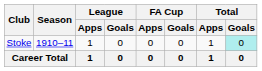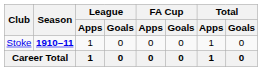(55, 43) normal -> (55, 43) bold
(241, 43) paleturquoise background -> (241, 43) no background
